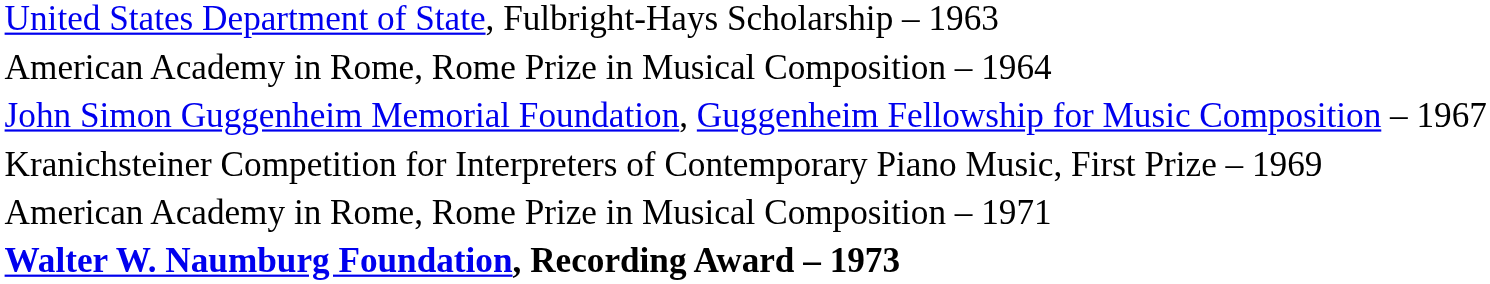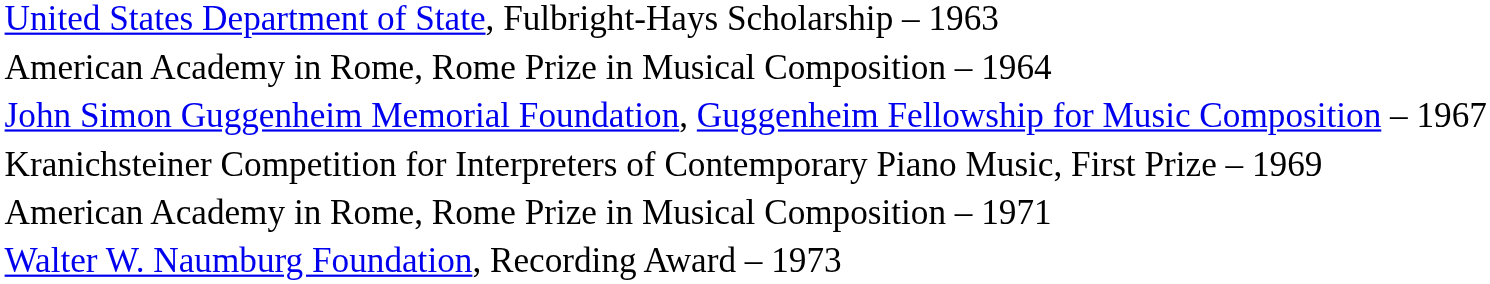(452, 260) bold -> (423, 260) normal
